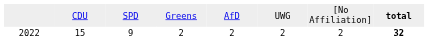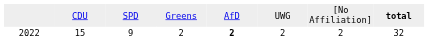(232, 33) normal -> (232, 33) bold
(399, 33) bold -> (399, 33) normal
